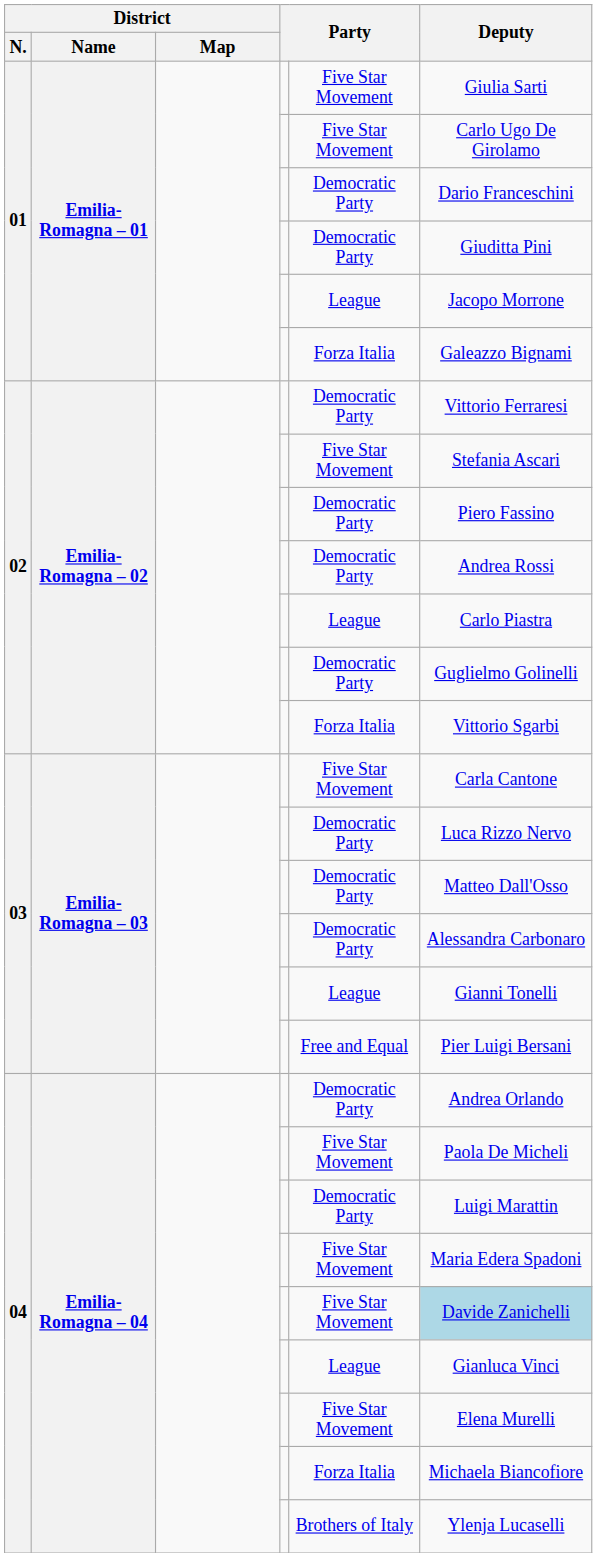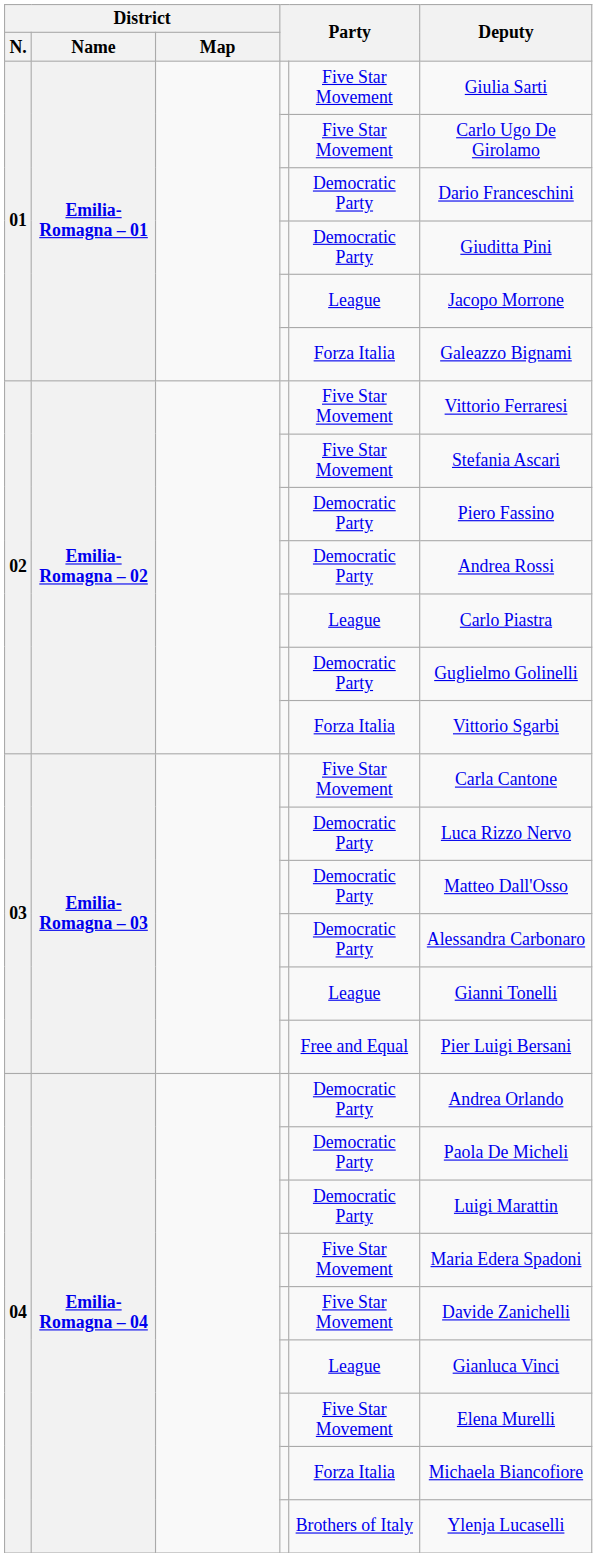(354, 407) Democratic Party -> (354, 407) Five Star Movement
(354, 1153) Five Star Movement -> (354, 1153) Democratic Party
(506, 1312) lightblue background -> (506, 1312) no background
